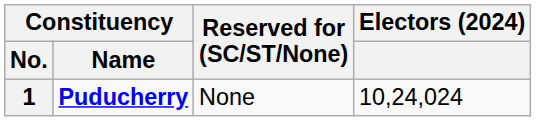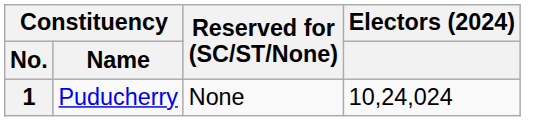(123, 97) bold -> (118, 97) normal
